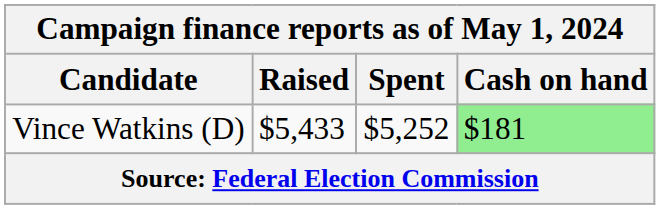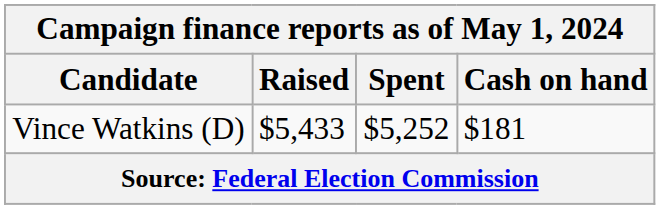(495, 128) lightgreen background -> (495, 128) no background
